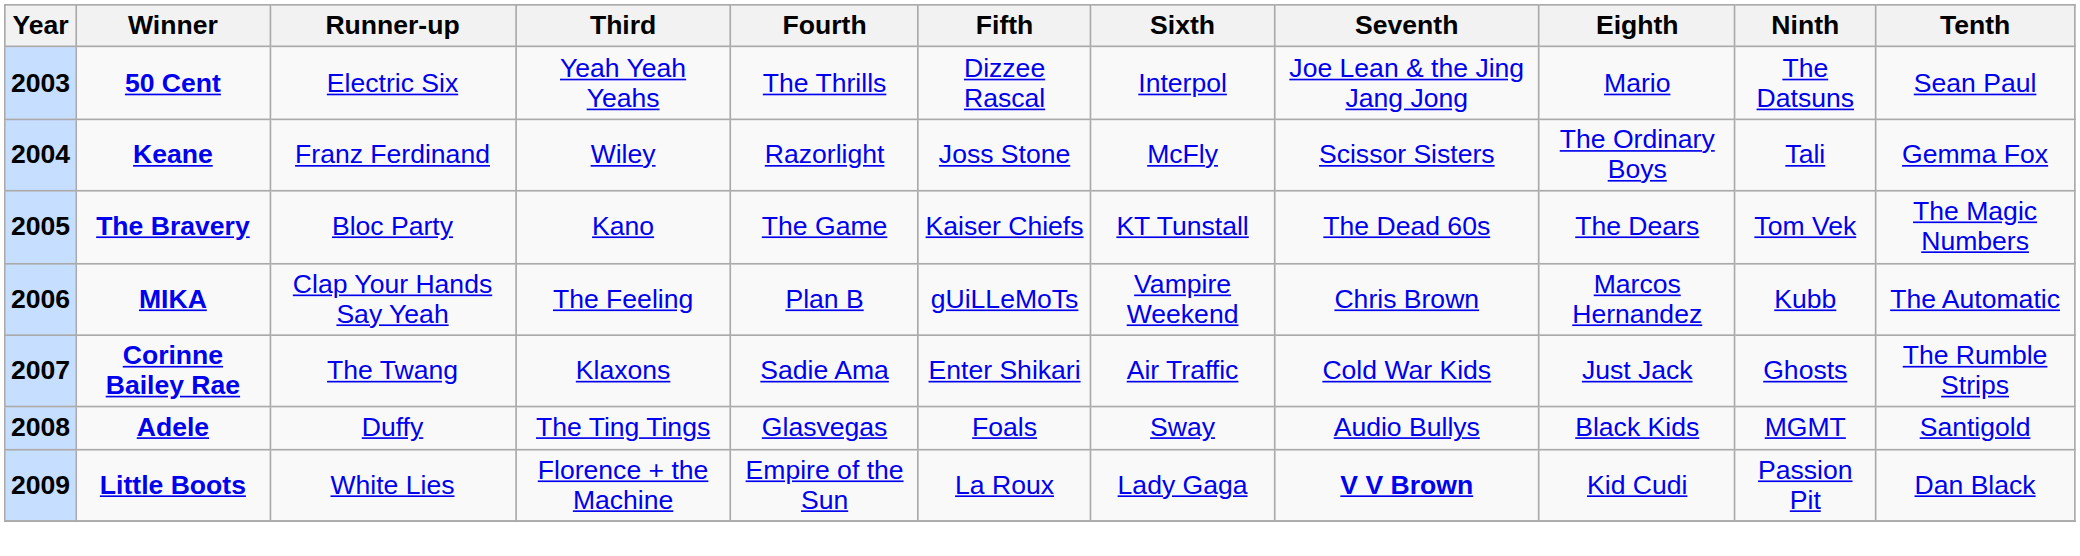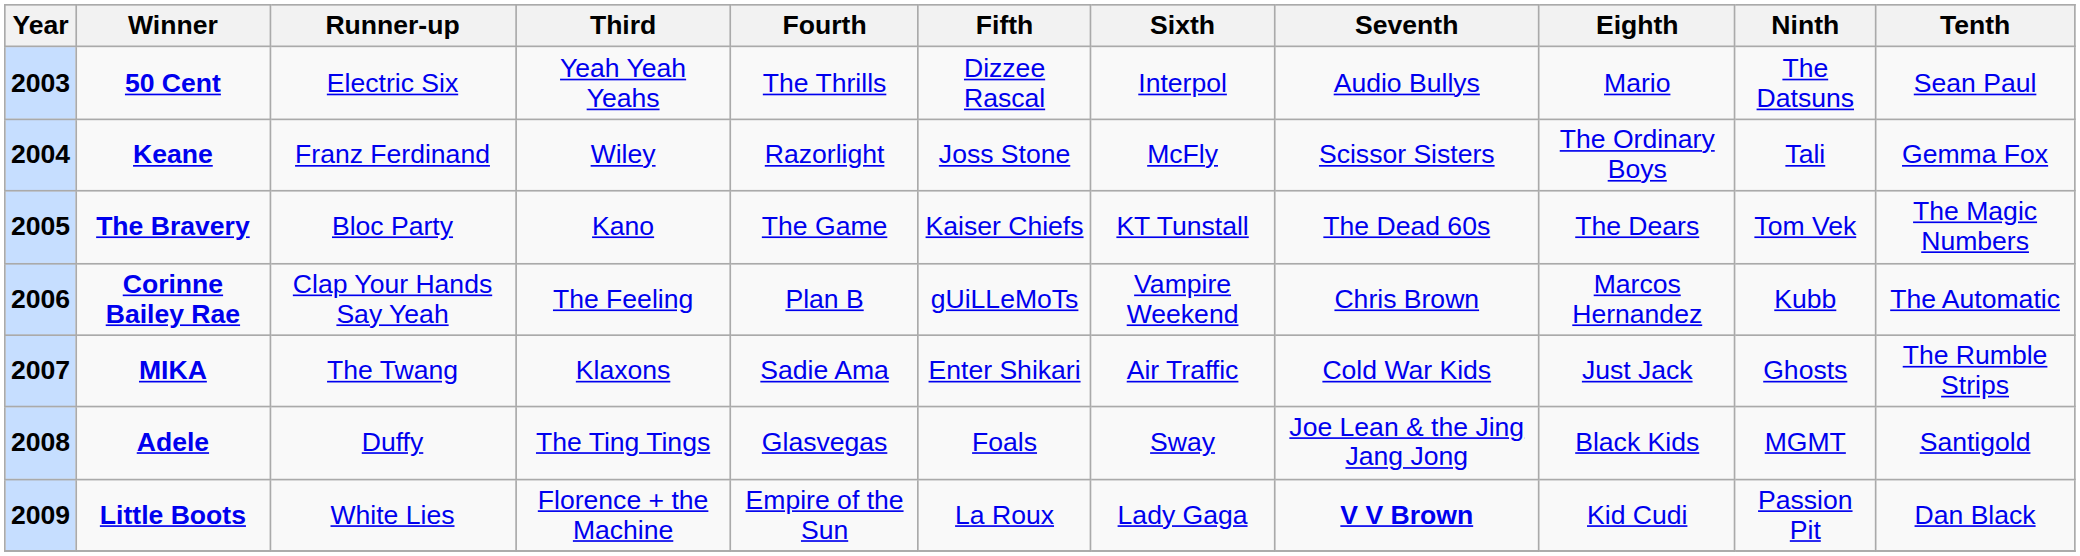(1407, 82) Joe Lean & the Jing Jang Jong -> (1407, 82) Audio Bullys
(173, 298) MIKA -> (173, 298) Corinne Bailey Rae
(173, 370) Corinne Bailey Rae -> (173, 370) MIKA
(1407, 427) Audio Bullys -> (1407, 442) Joe Lean & the Jing Jang Jong
